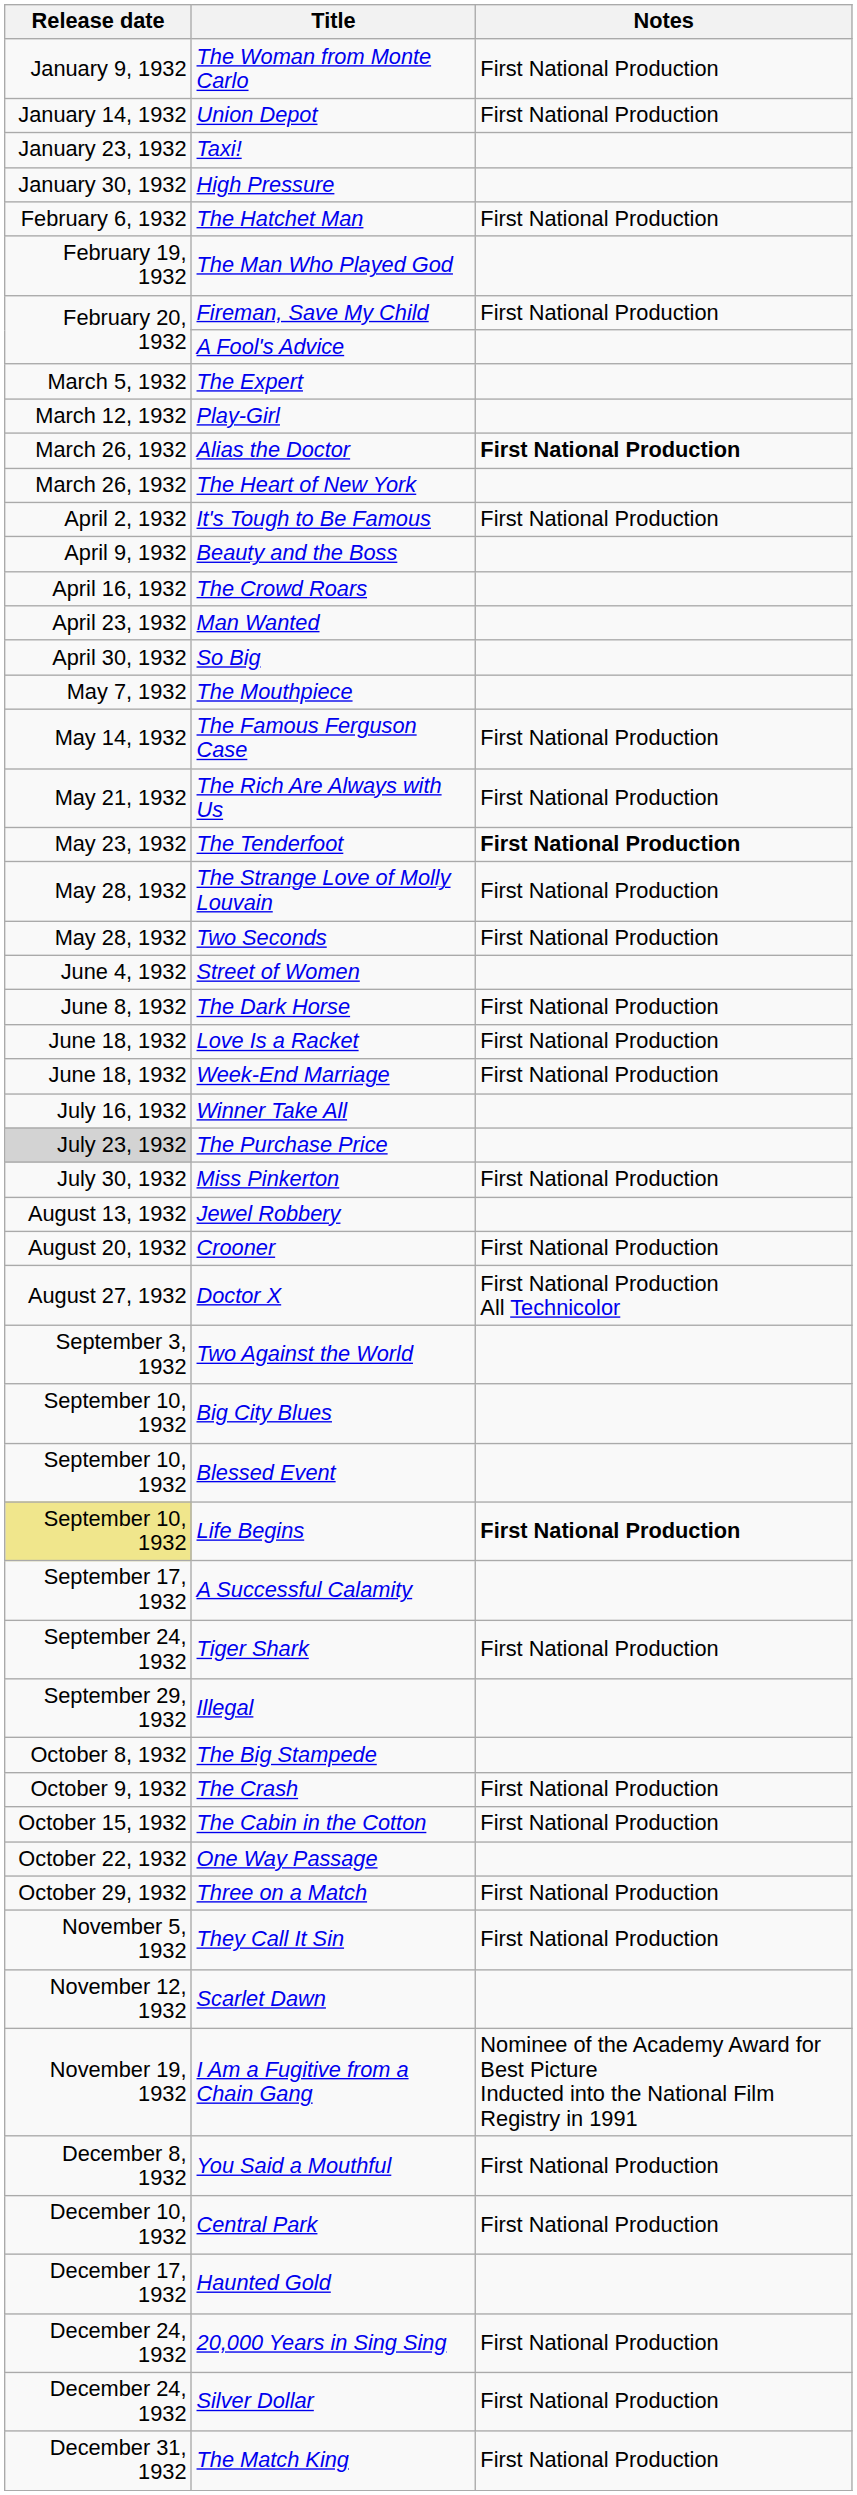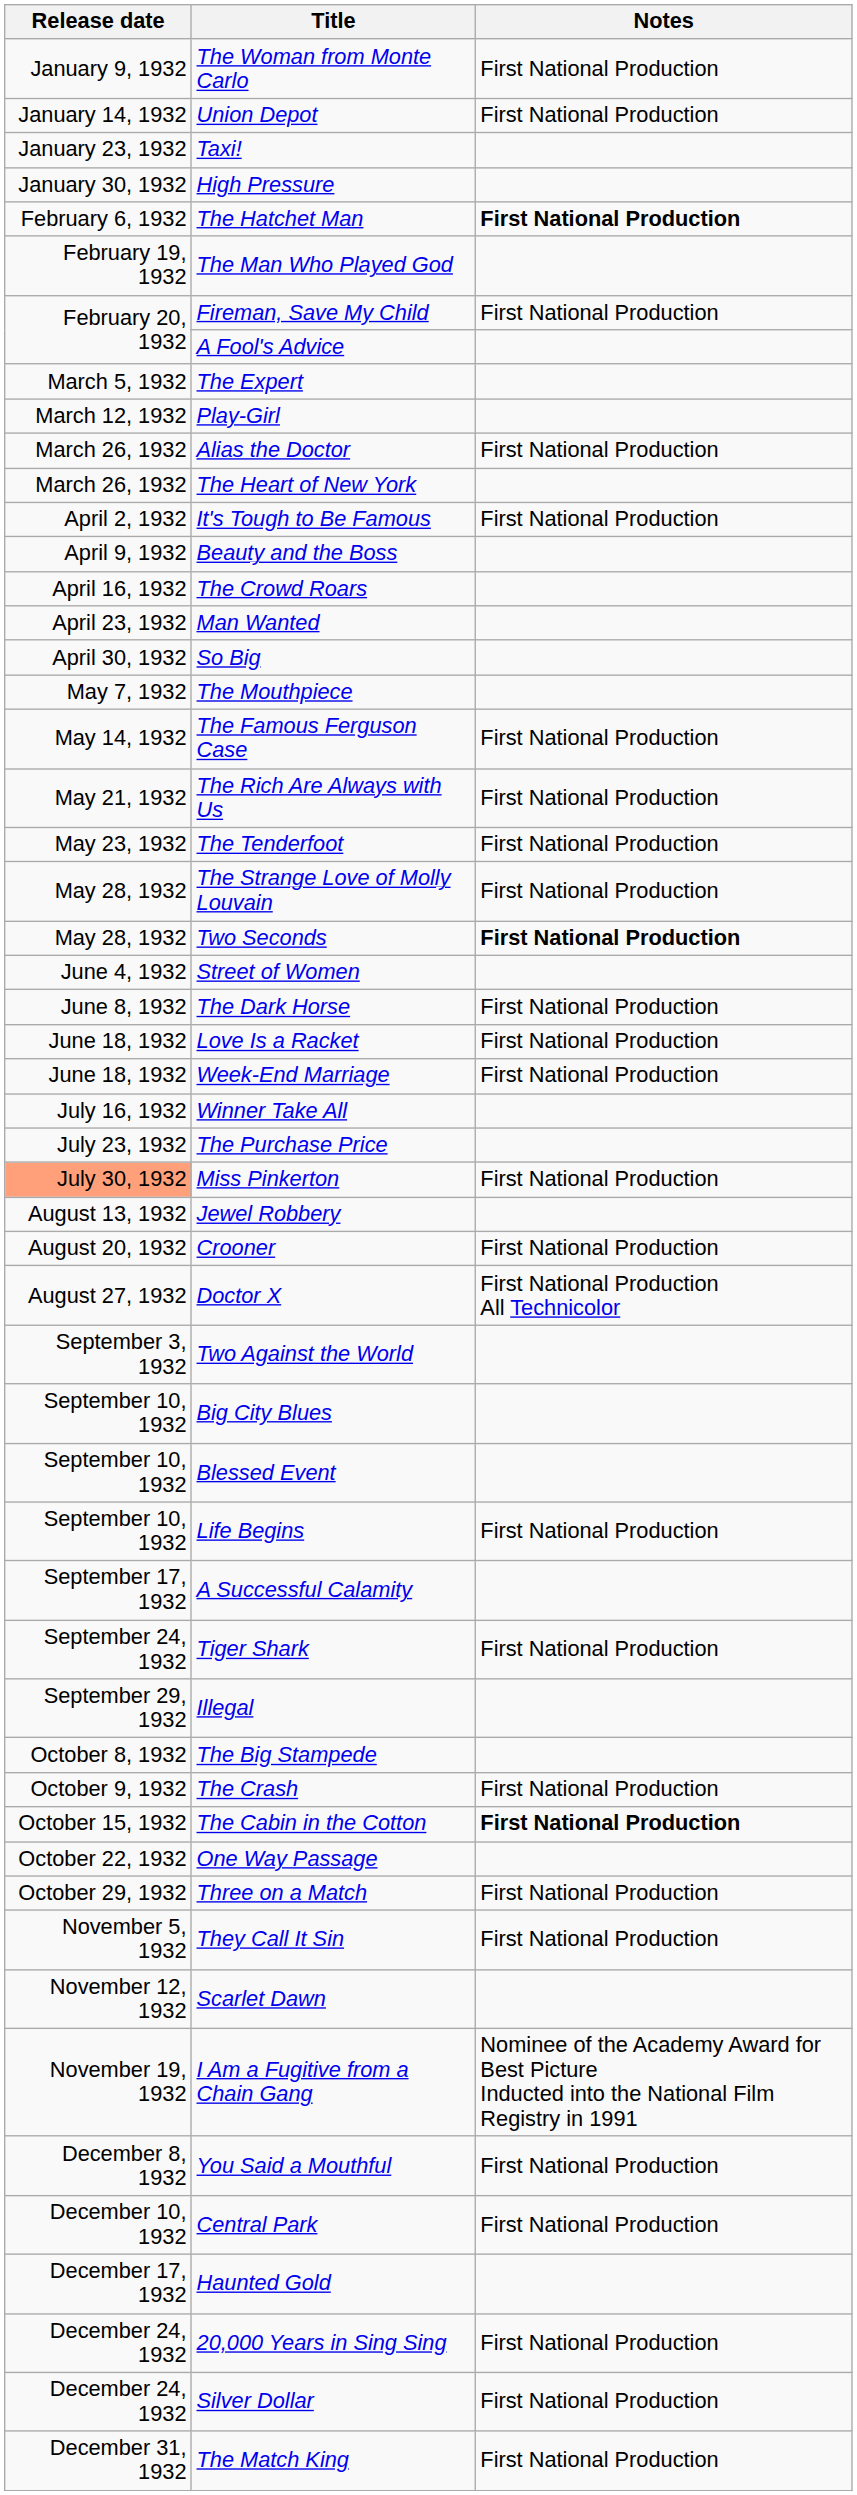(599, 218) normal -> (610, 218) bold
(610, 450) bold -> (599, 450) normal
(610, 844) bold -> (599, 844) normal
(599, 937) normal -> (610, 937) bold
(122, 1144) lightgrey background -> (122, 1144) no background
(122, 1179) no background -> (122, 1179) lightsalmon background
(115, 1531) khaki background -> (115, 1531) no background
(610, 1531) bold -> (599, 1531) normal
(599, 1823) normal -> (610, 1823) bold
